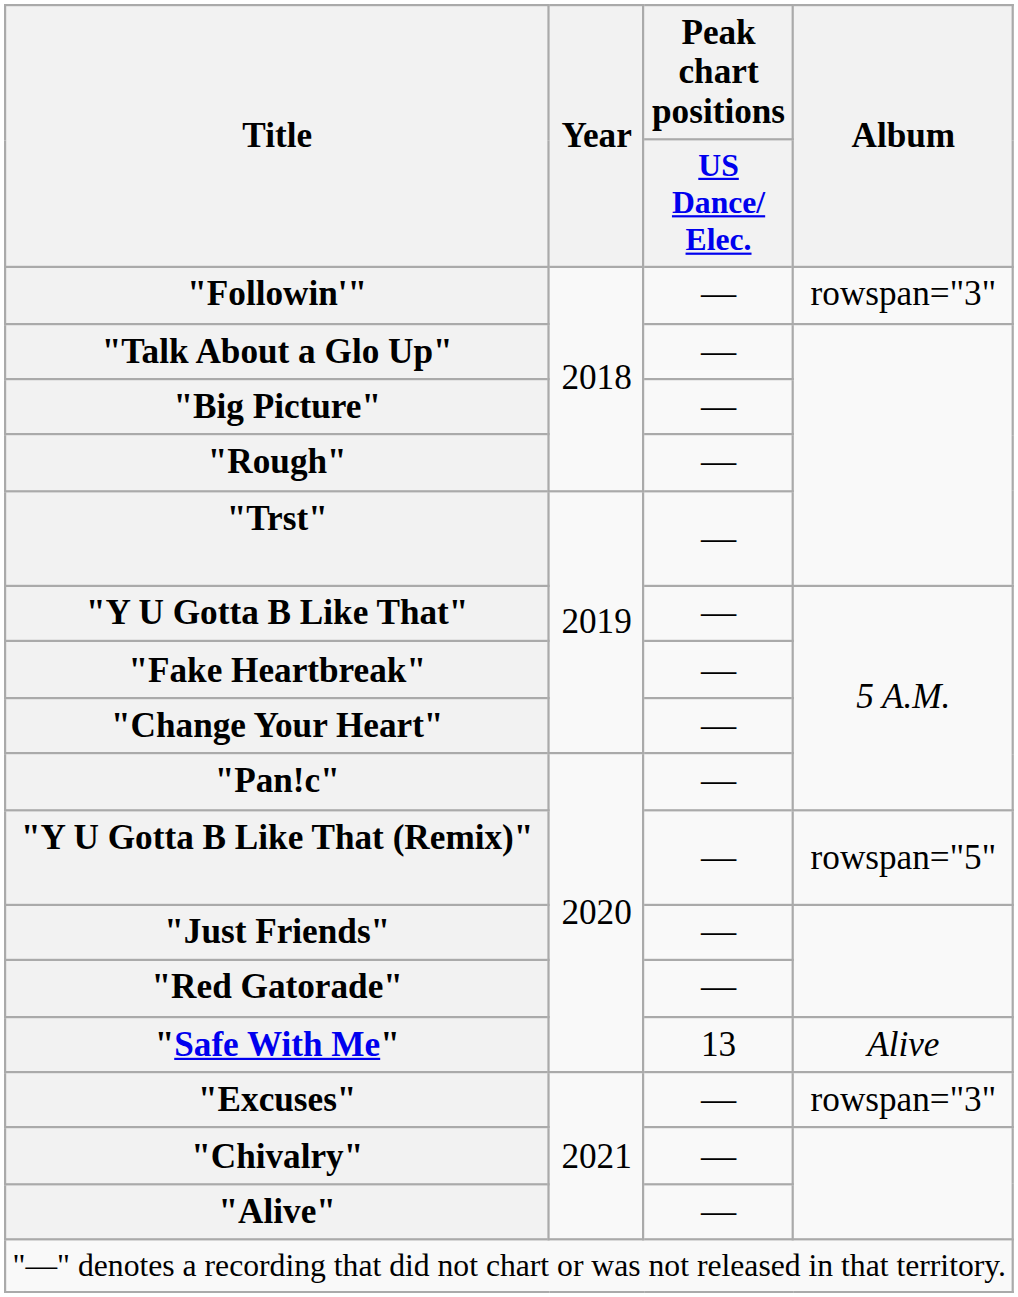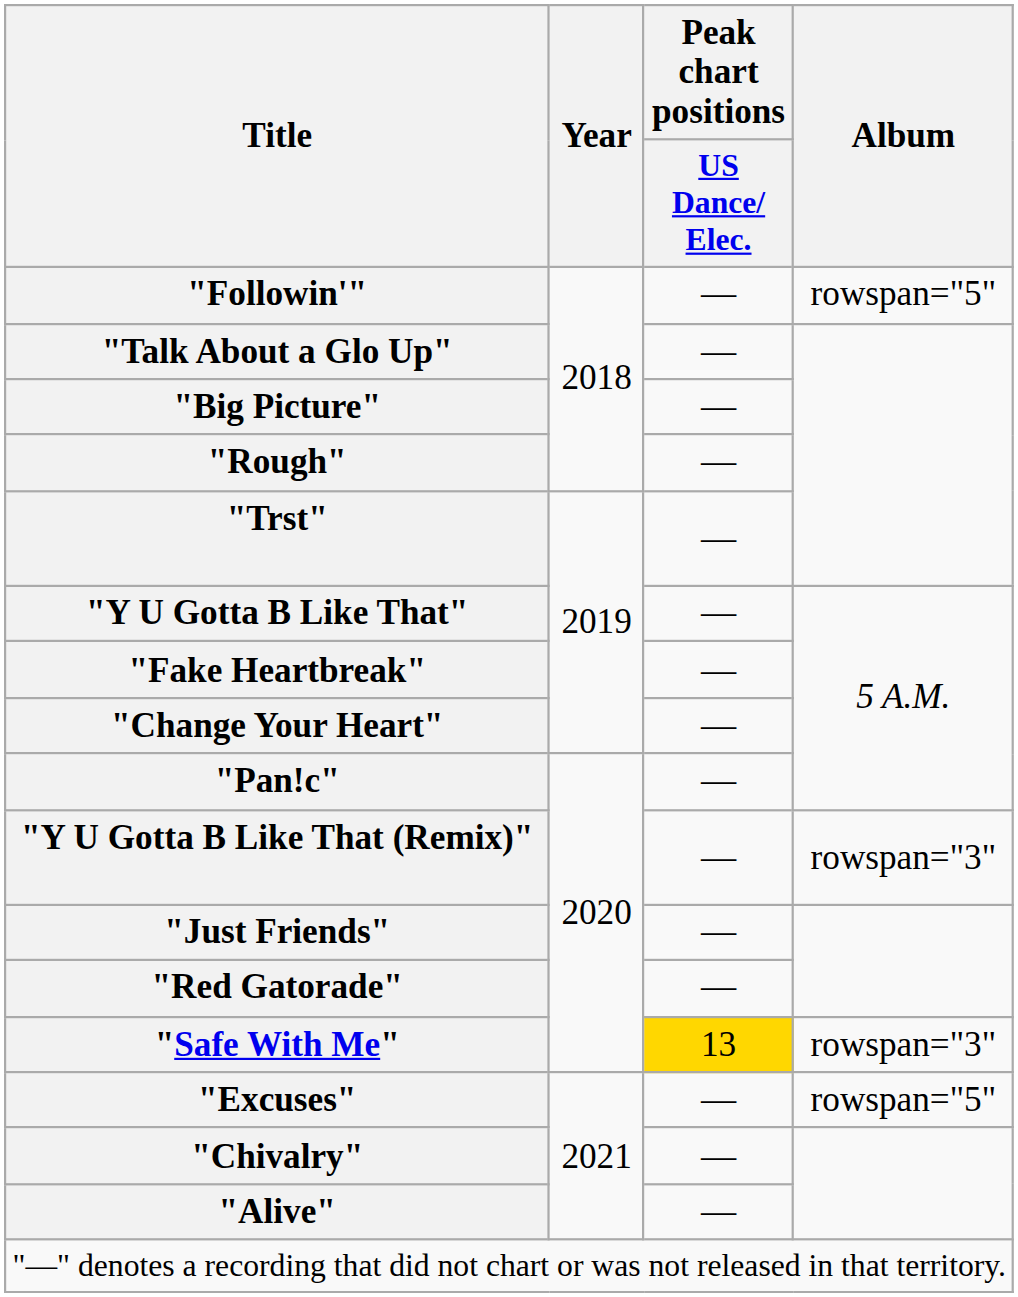(903, 294) rowspan="3" -> (903, 294) rowspan="5"
(903, 856) rowspan="5" -> (903, 856) rowspan="3"
(719, 1043) no background -> (719, 1043) gold background
(903, 1043) Alive -> (903, 1043) rowspan="3"
(903, 1099) rowspan="3" -> (903, 1099) rowspan="5"
